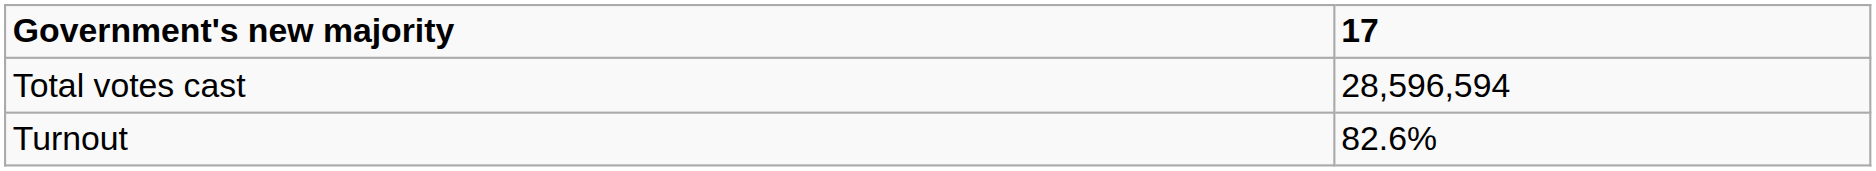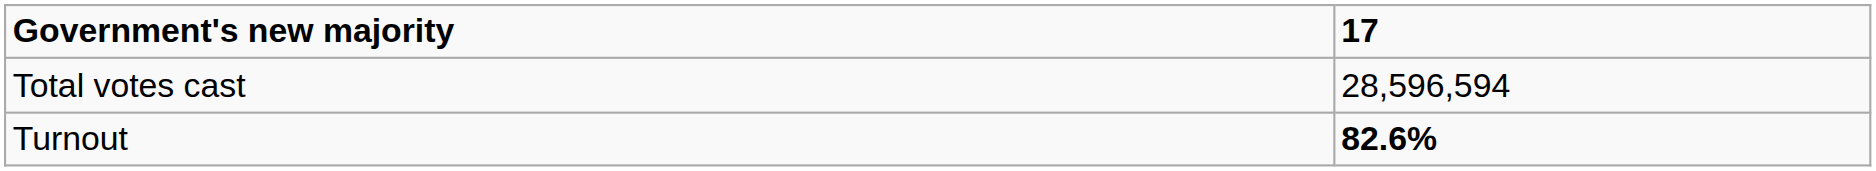(1389, 138) normal -> (1389, 138) bold
